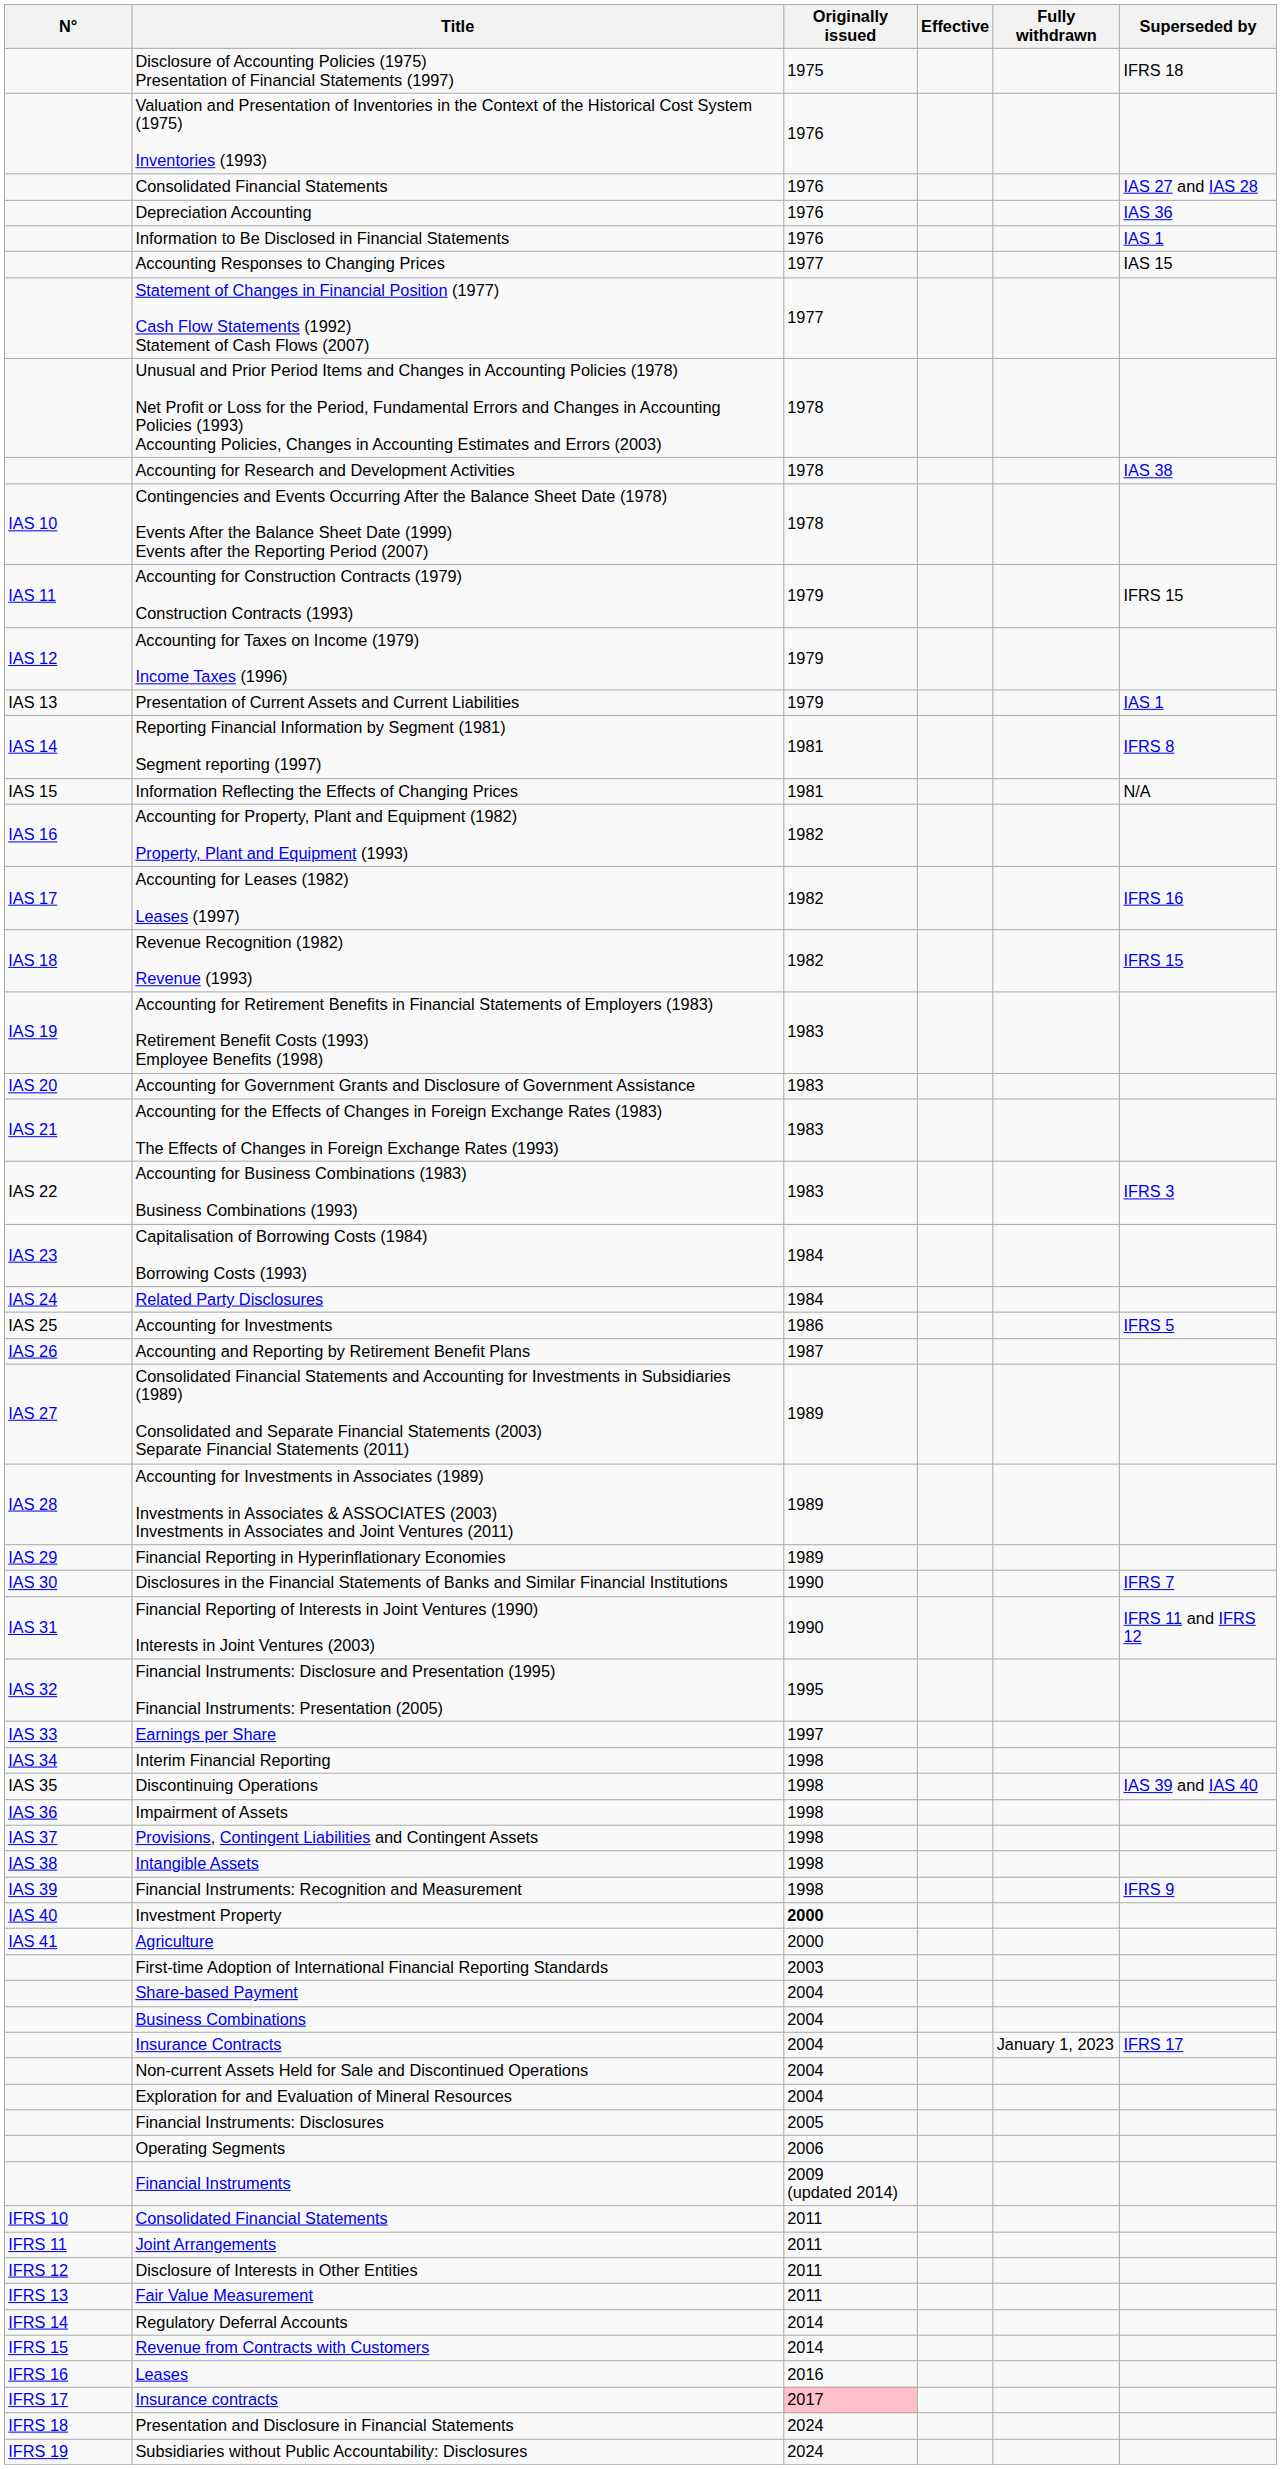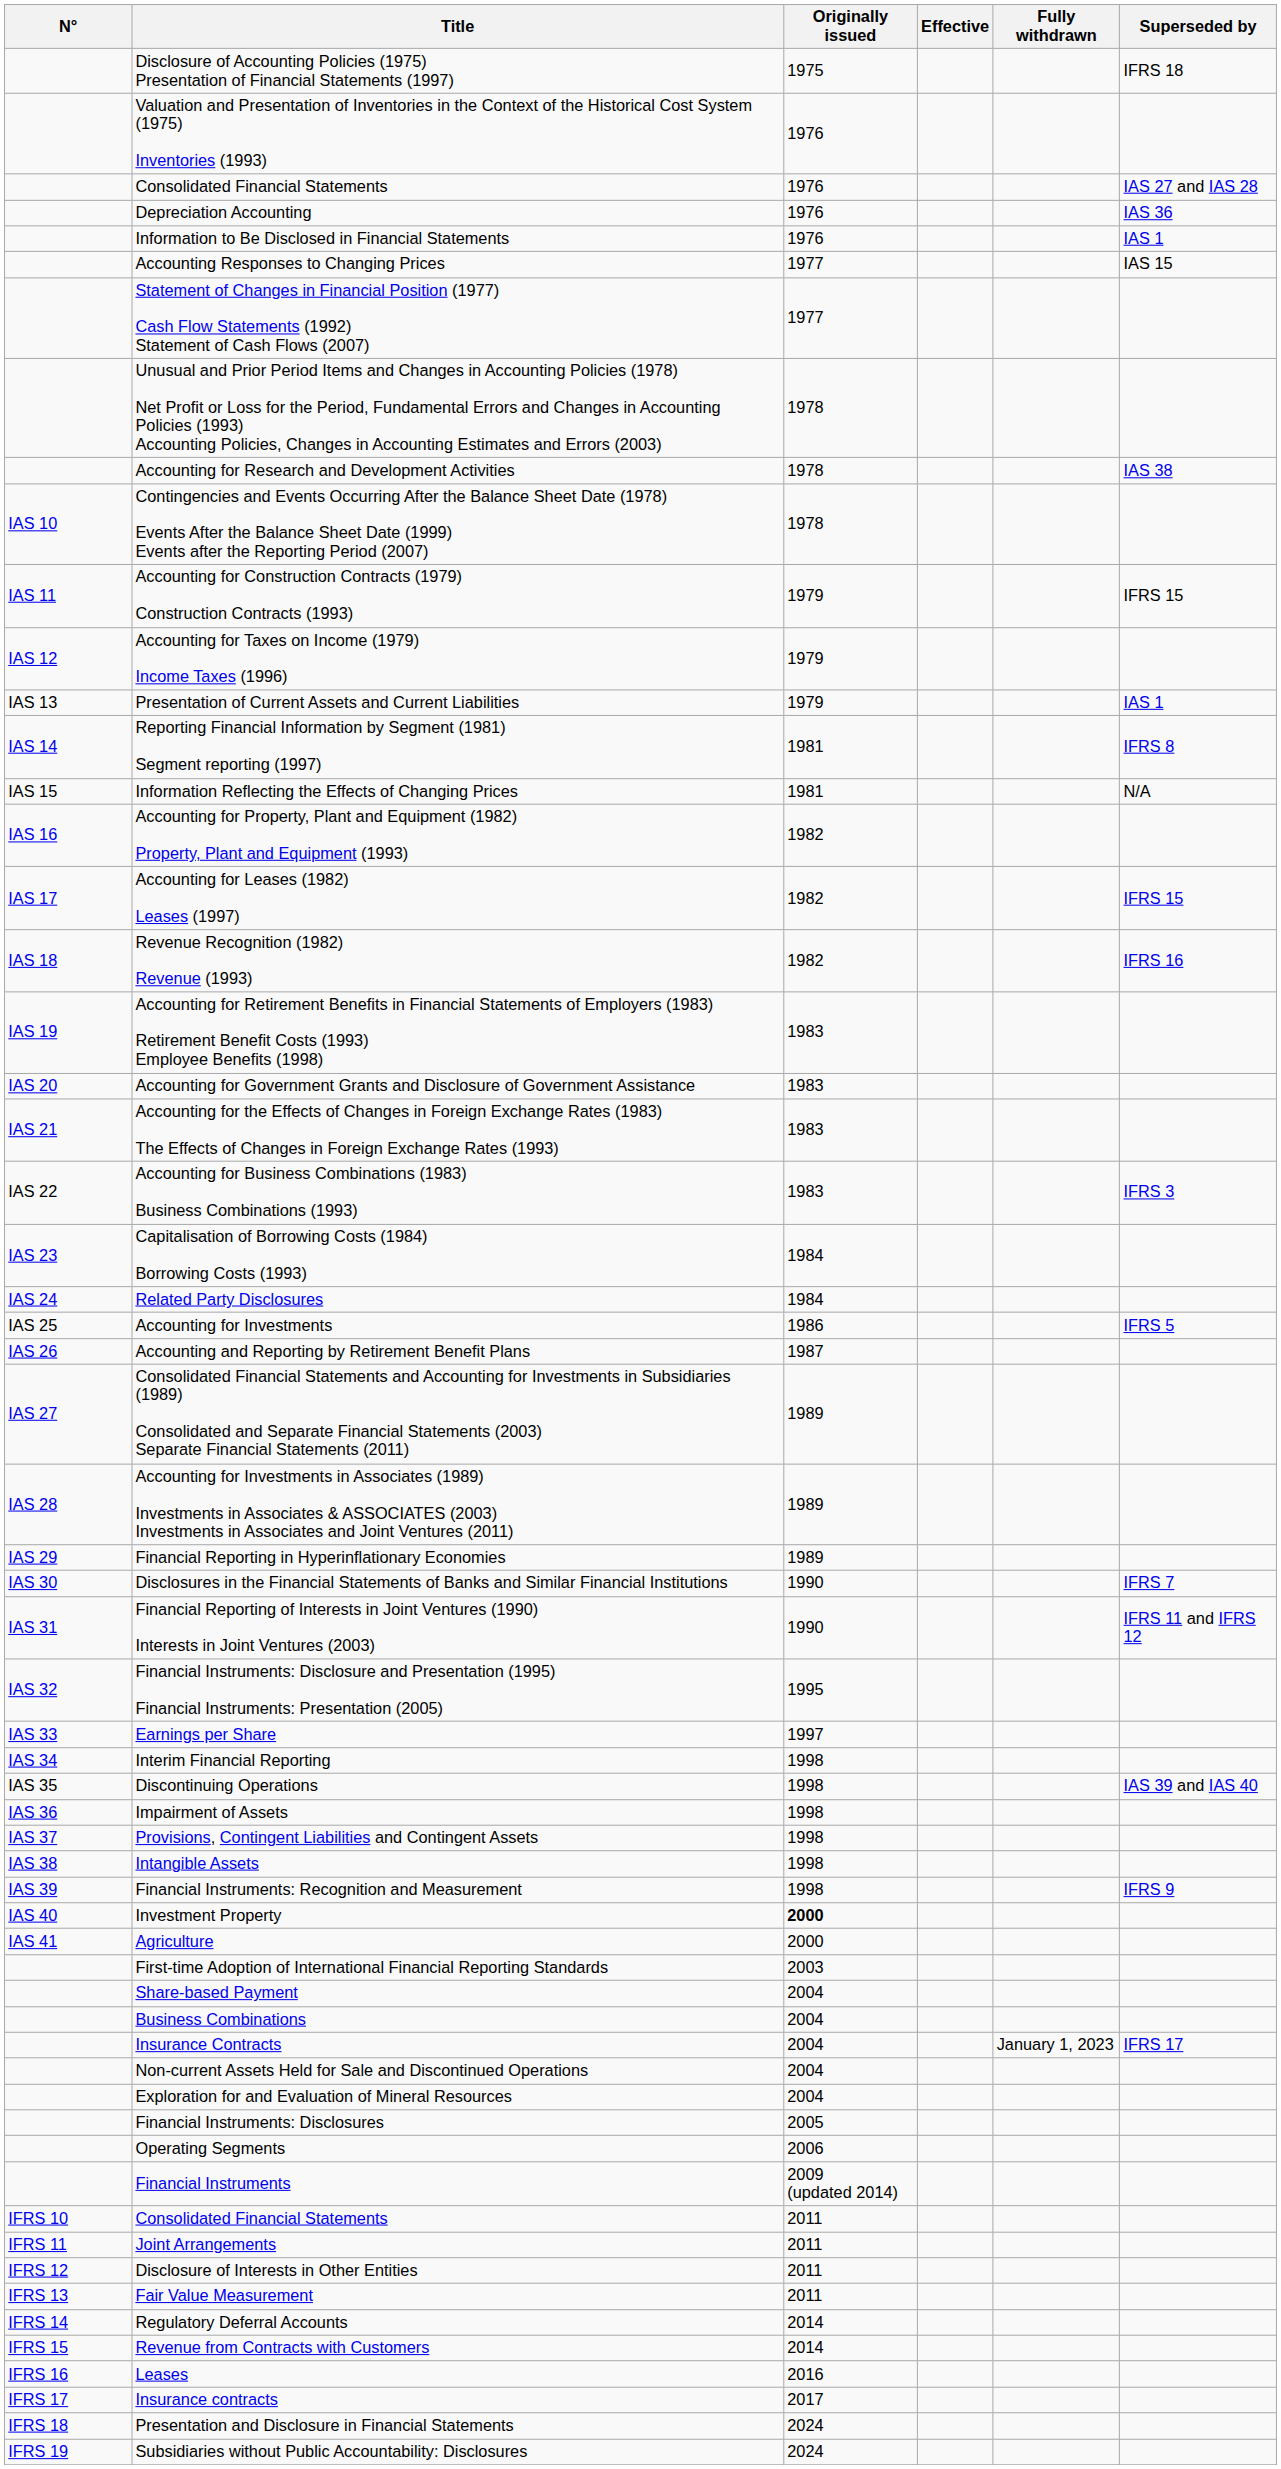(1153, 898) IFRS 16 -> (1153, 898) IFRS 15
(1153, 960) IFRS 15 -> (1153, 960) IFRS 16
(805, 2399) pink background -> (805, 2399) no background
